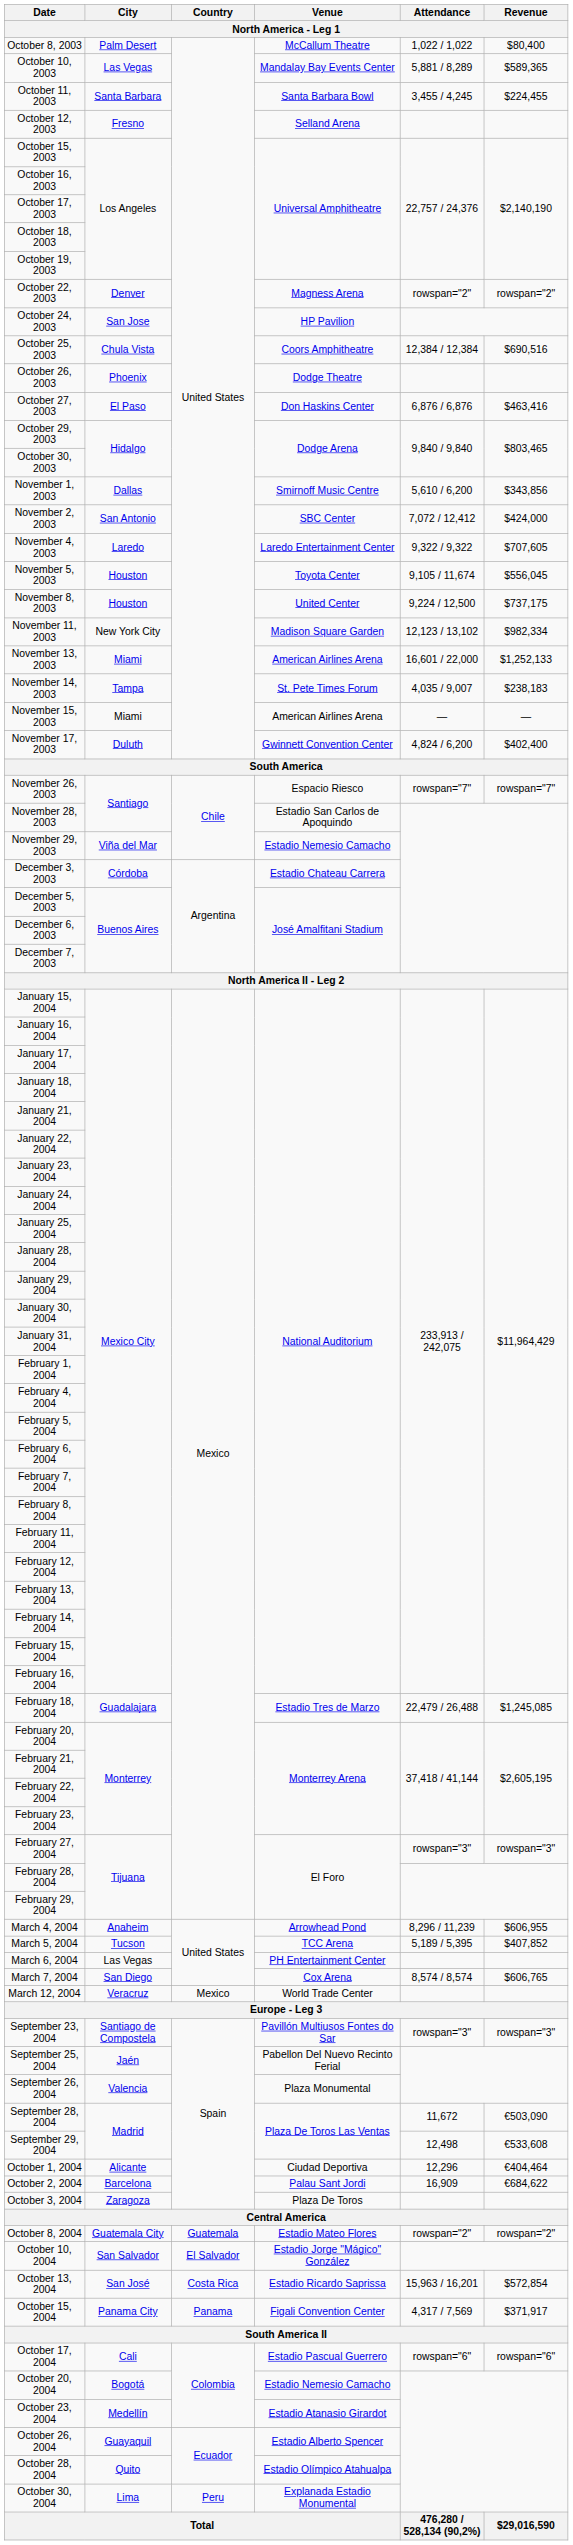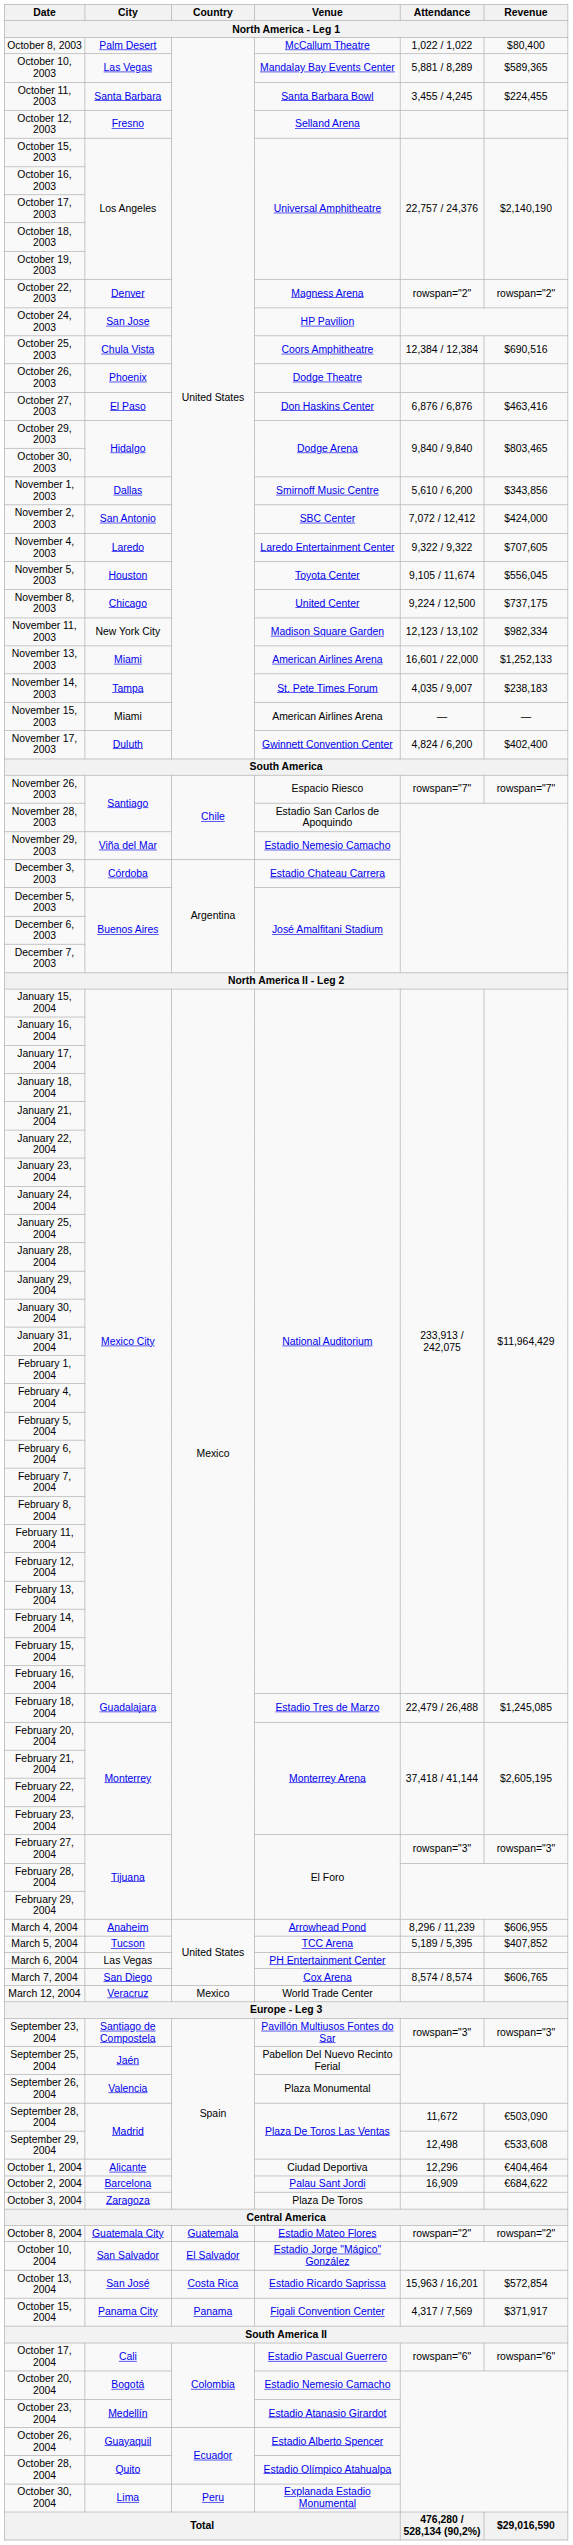(128, 603) Houston -> (128, 603) Chicago
